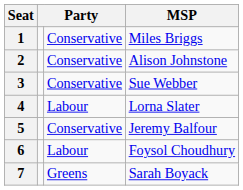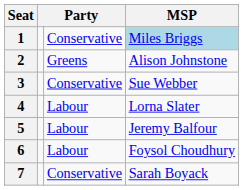(166, 38) no background -> (166, 38) lightblue background
(85, 60) Conservative -> (67, 60) Greens
(85, 128) Conservative -> (68, 128) Labour
(67, 173) Greens -> (85, 173) Conservative
